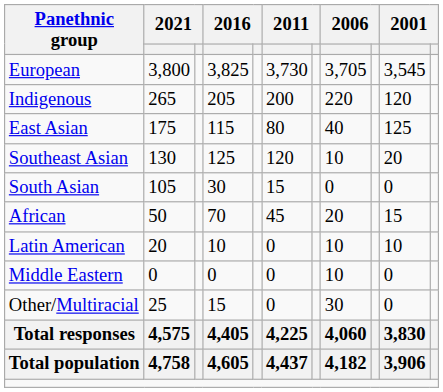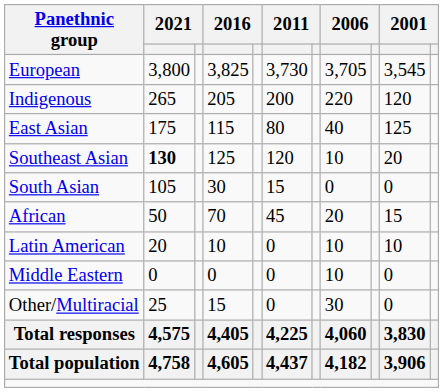(162, 157) normal -> (162, 157) bold
